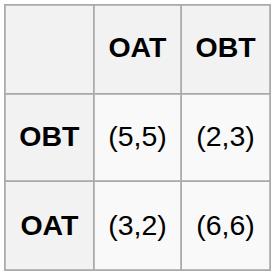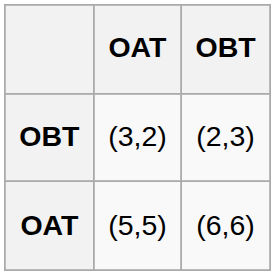(137, 137) (5,5) -> (137, 137) (3,2)
(137, 225) (3,2) -> (137, 225) (5,5)
